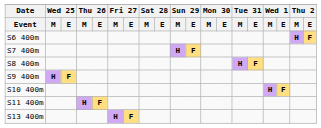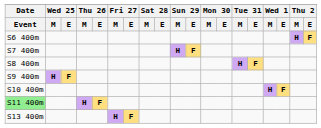(25, 103) no background -> (25, 103) lightgreen background
